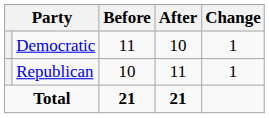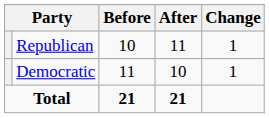rows swapped: (55, 71) <-> (56, 44)
